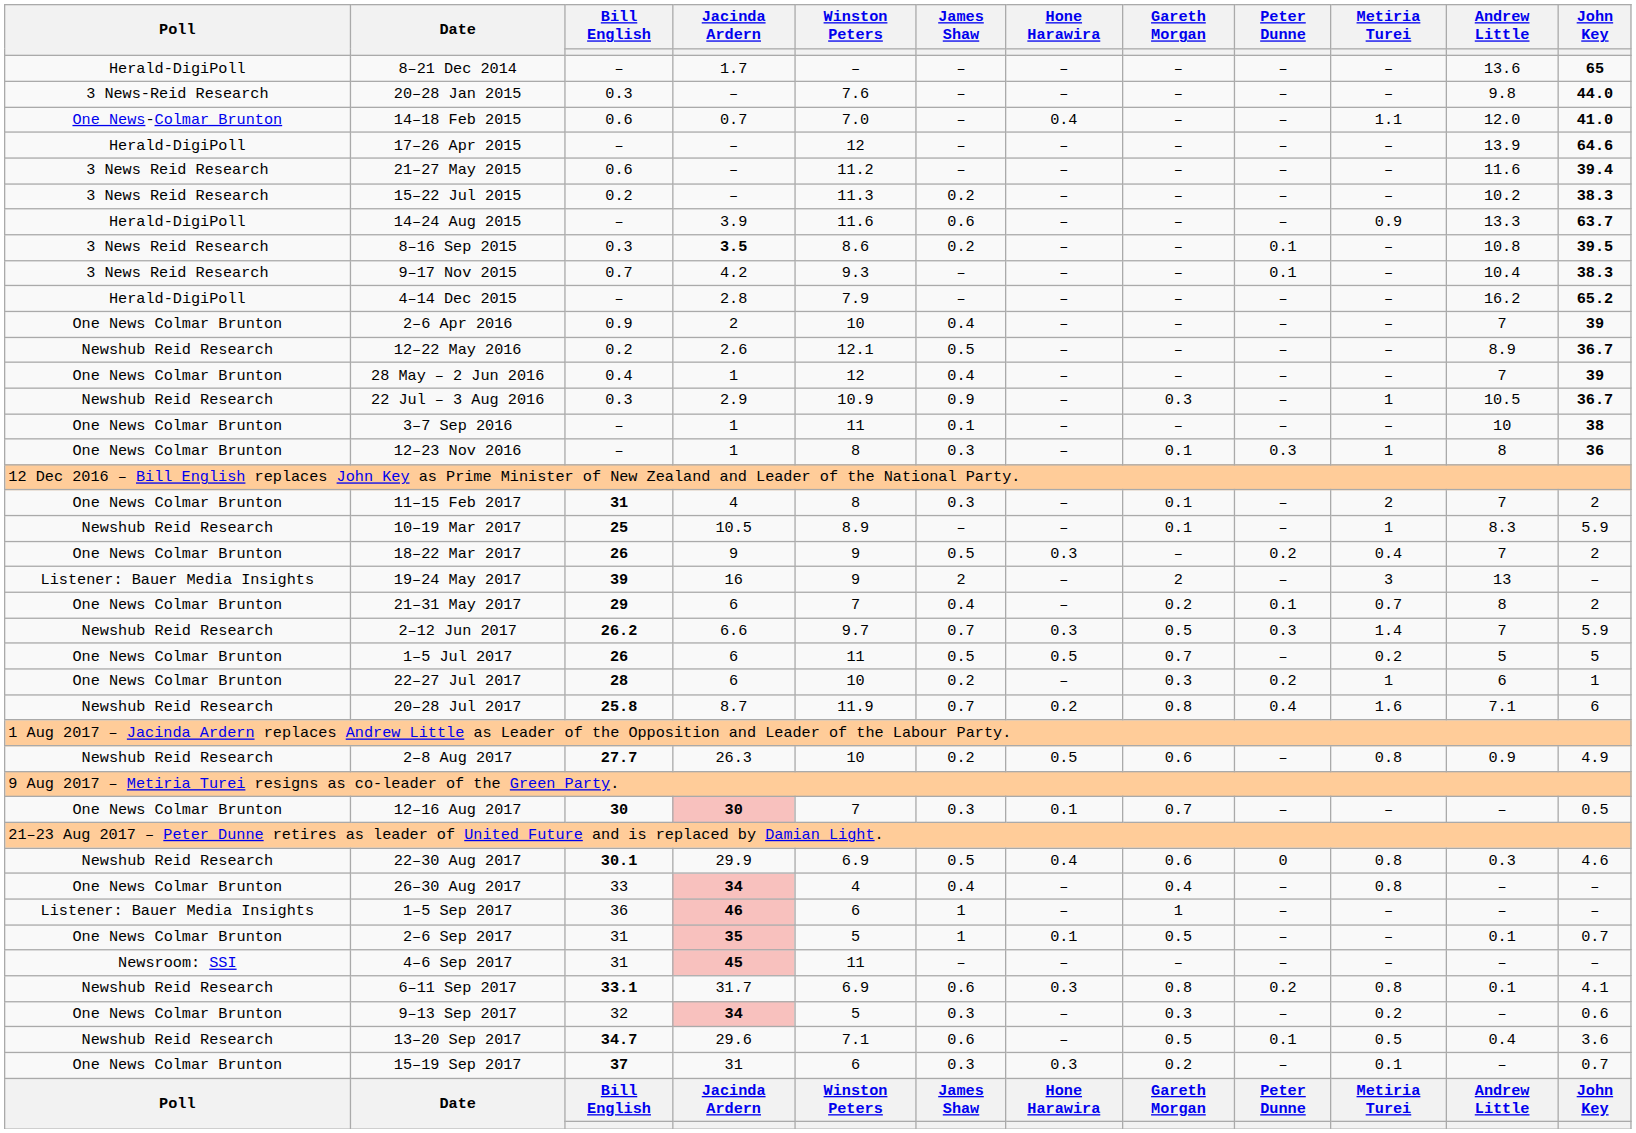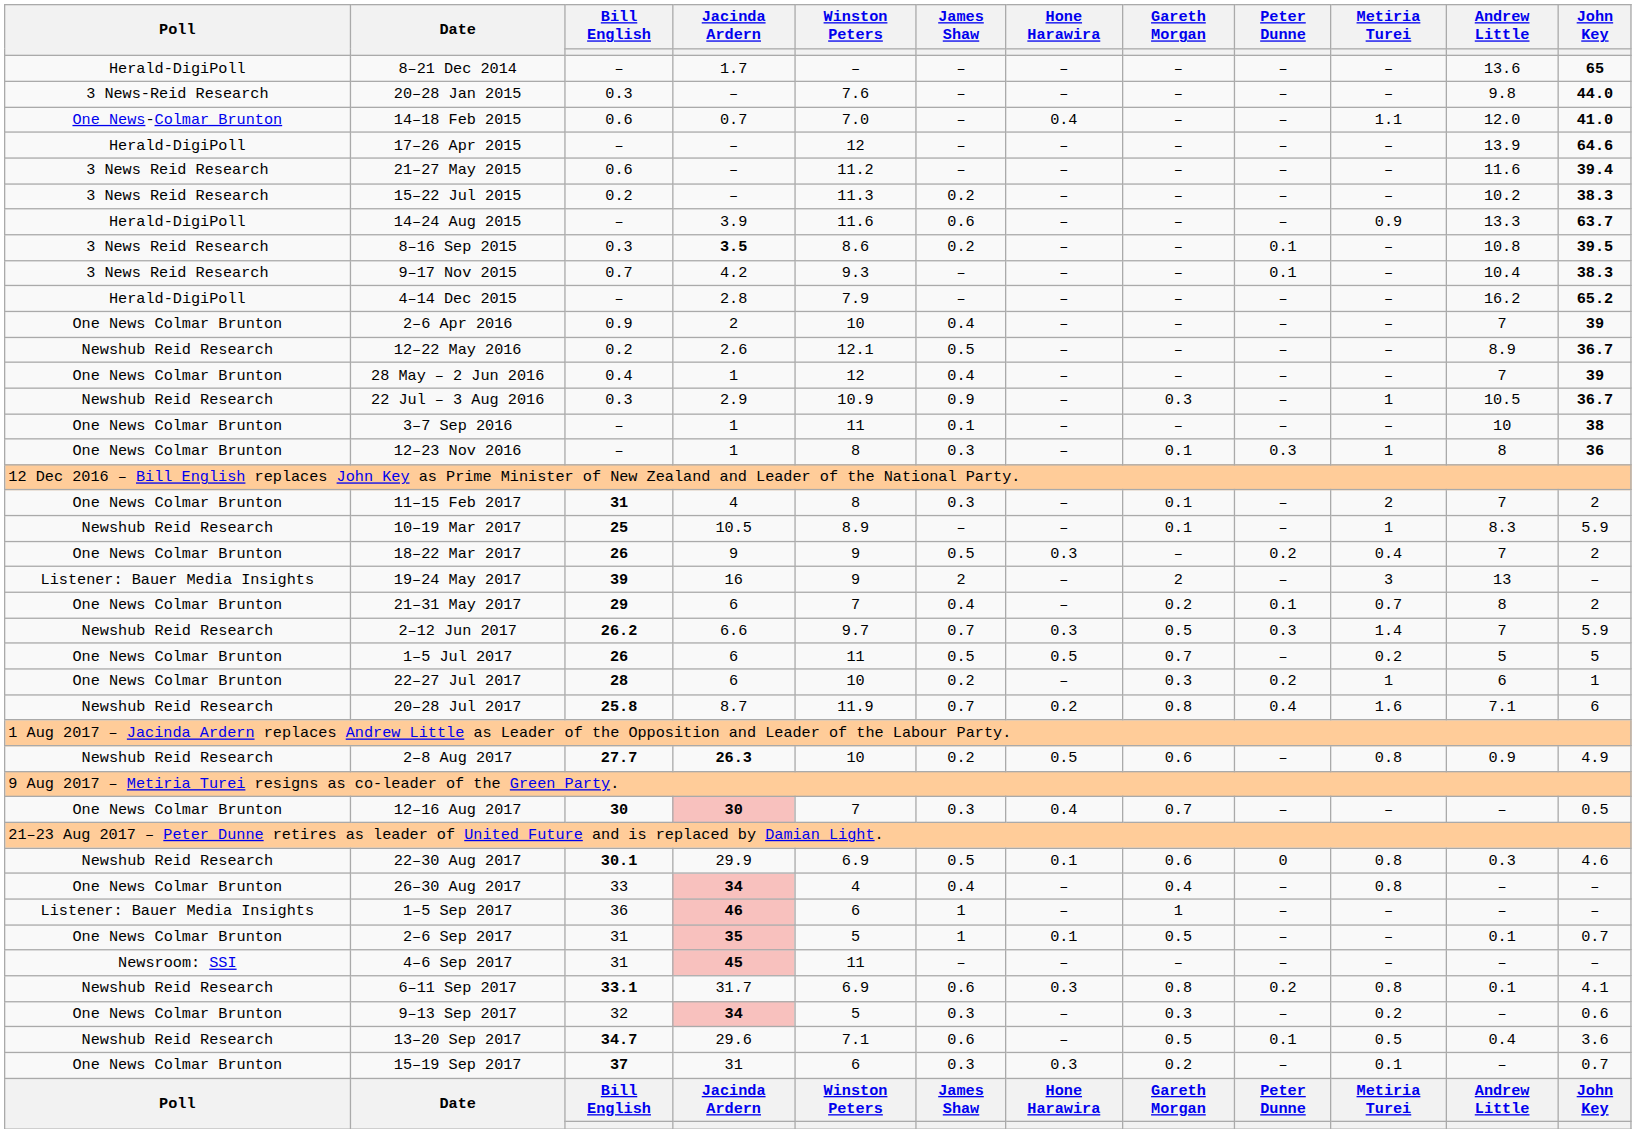(734, 758) normal -> (734, 758) bold
(1064, 809) 0.1 -> (1064, 809) 0.4
(1064, 860) 0.4 -> (1064, 860) 0.1
